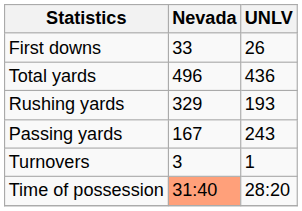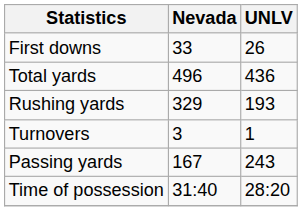rows swapped: (66, 133) <-> (49, 162)
(195, 190) lightsalmon background -> (195, 190) no background
